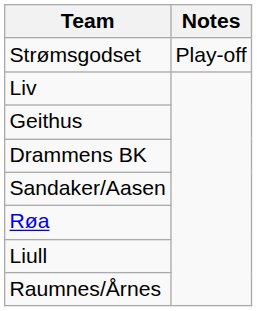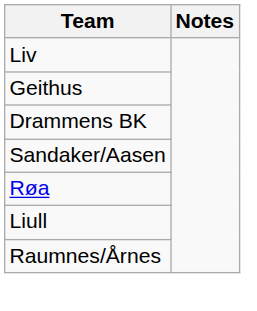- row: (75, 54)
